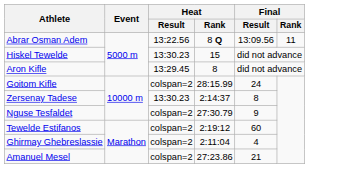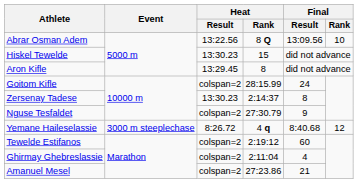(291, 40) 11 -> (339, 40) 10
+ row: (52, 128)
